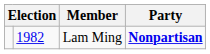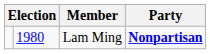(30, 37) 1982 -> (30, 37) 1980
